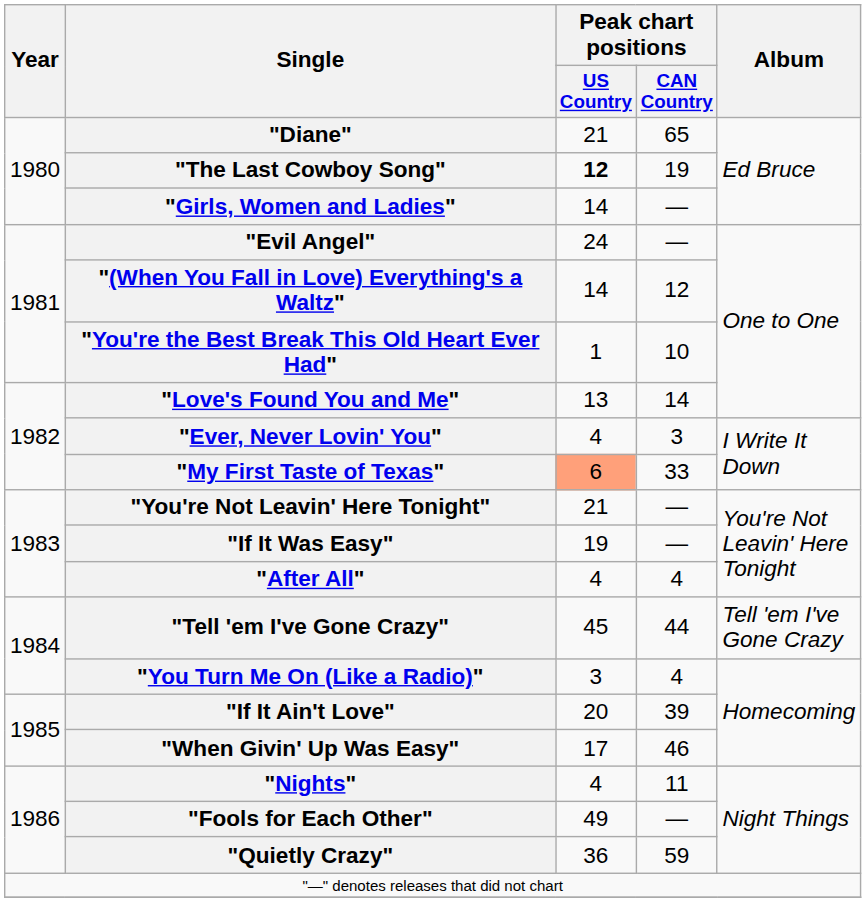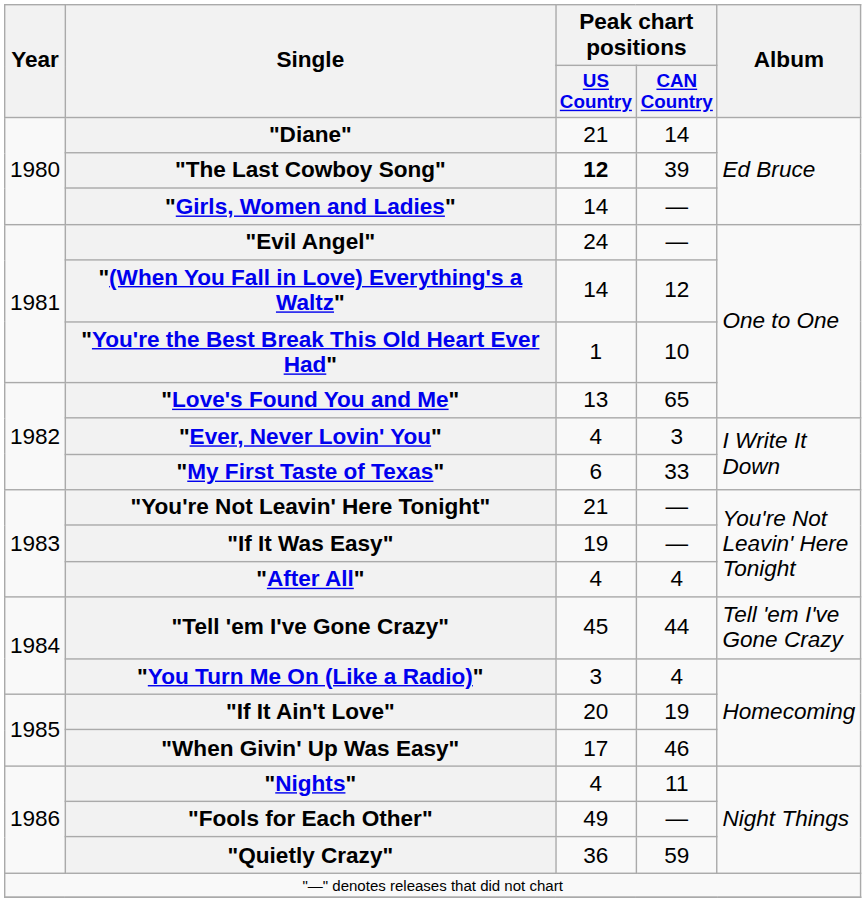(677, 134) 65 -> (677, 134) 14
(677, 170) 19 -> (677, 170) 39
(677, 400) 14 -> (677, 400) 65
(596, 471) lightsalmon background -> (596, 471) no background
(677, 711) 39 -> (677, 711) 19
